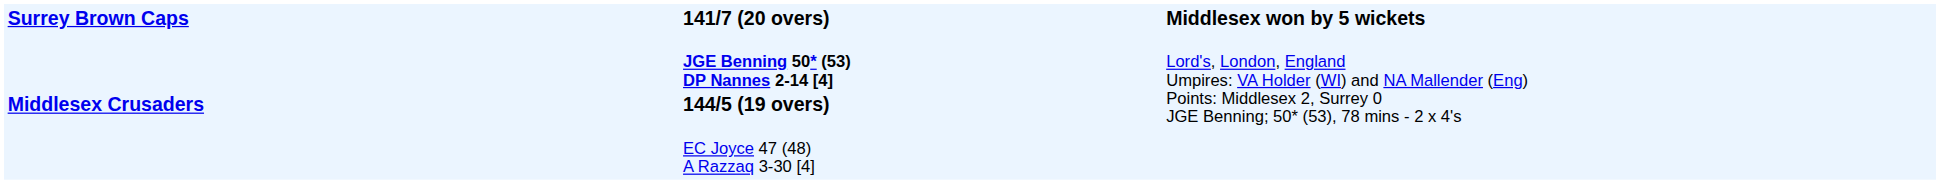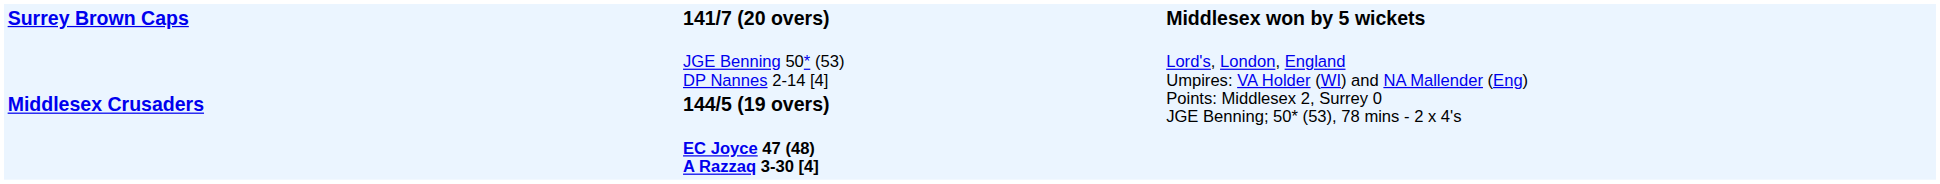(767, 71) bold -> (764, 71) normal
(749, 158) normal -> (751, 158) bold
